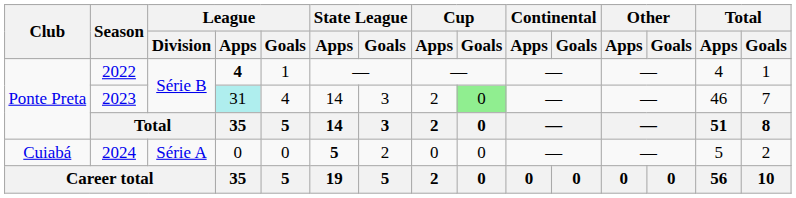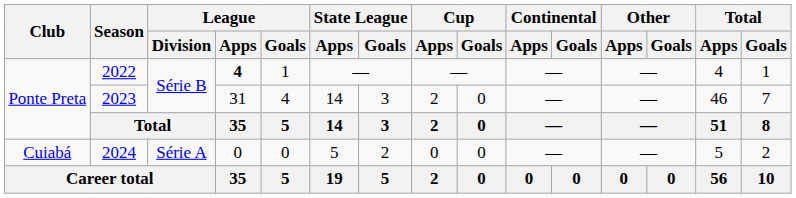(238, 98) paleturquoise background -> (238, 98) no background
(482, 98) lightgreen background -> (482, 98) no background
(334, 152) bold -> (334, 152) normal
